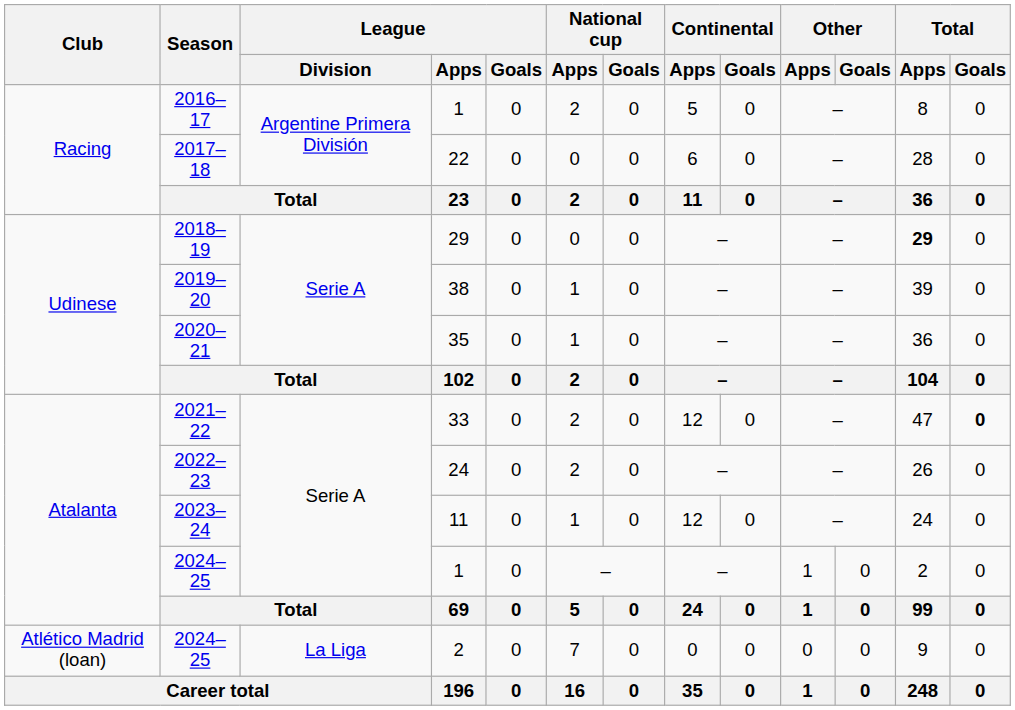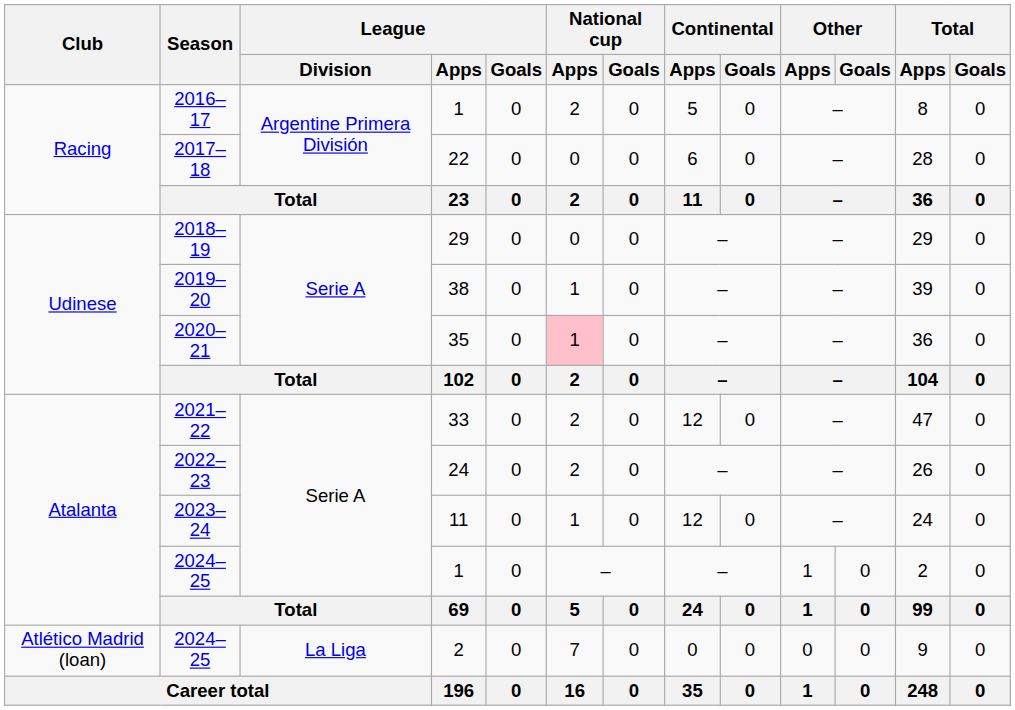(923, 239) bold -> (923, 239) normal
(575, 340) no background -> (575, 340) pink background
(980, 419) bold -> (980, 419) normal
